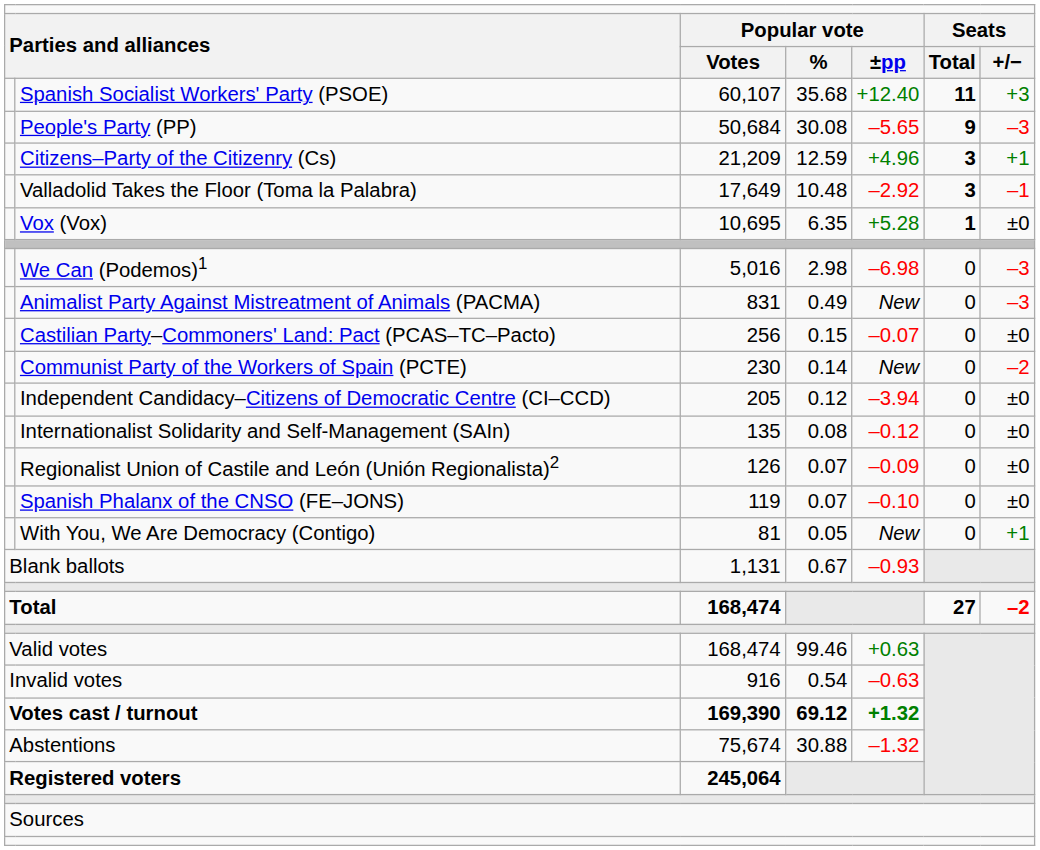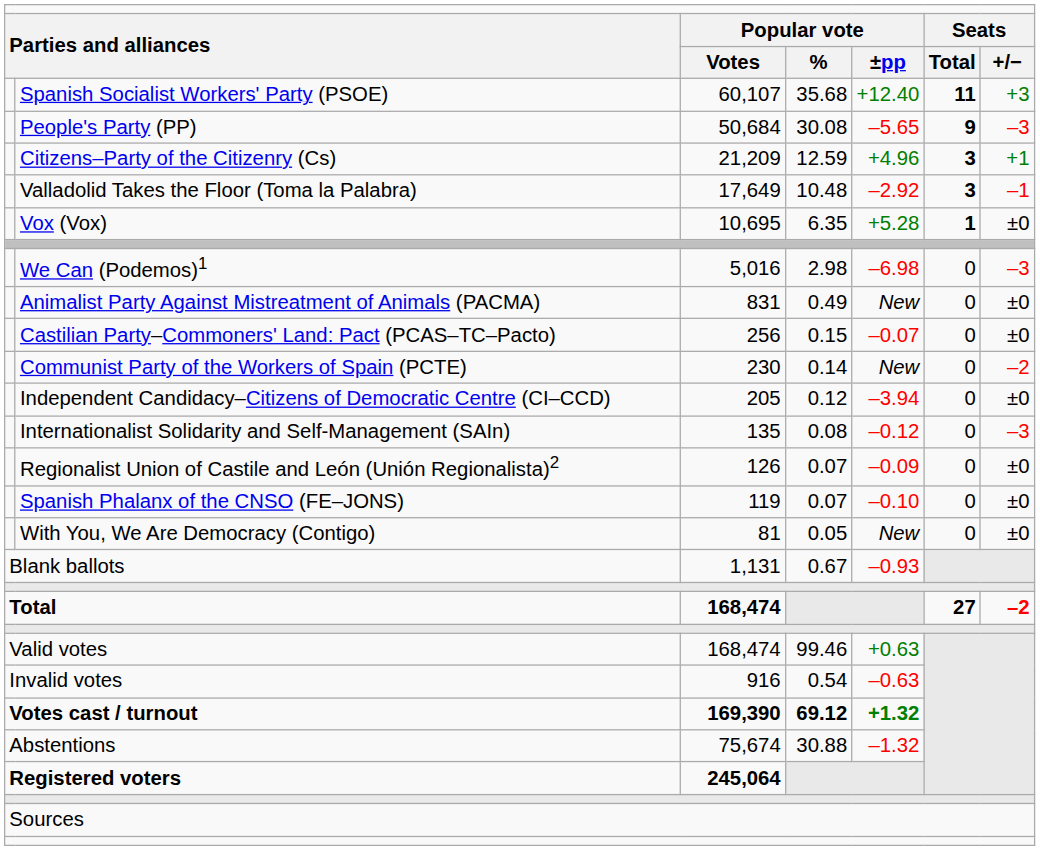(1018, 302) –3 -> (1018, 302) ±0
(1018, 431) ±0 -> (1018, 431) –3
(1018, 533) +1 -> (1018, 533) ±0
